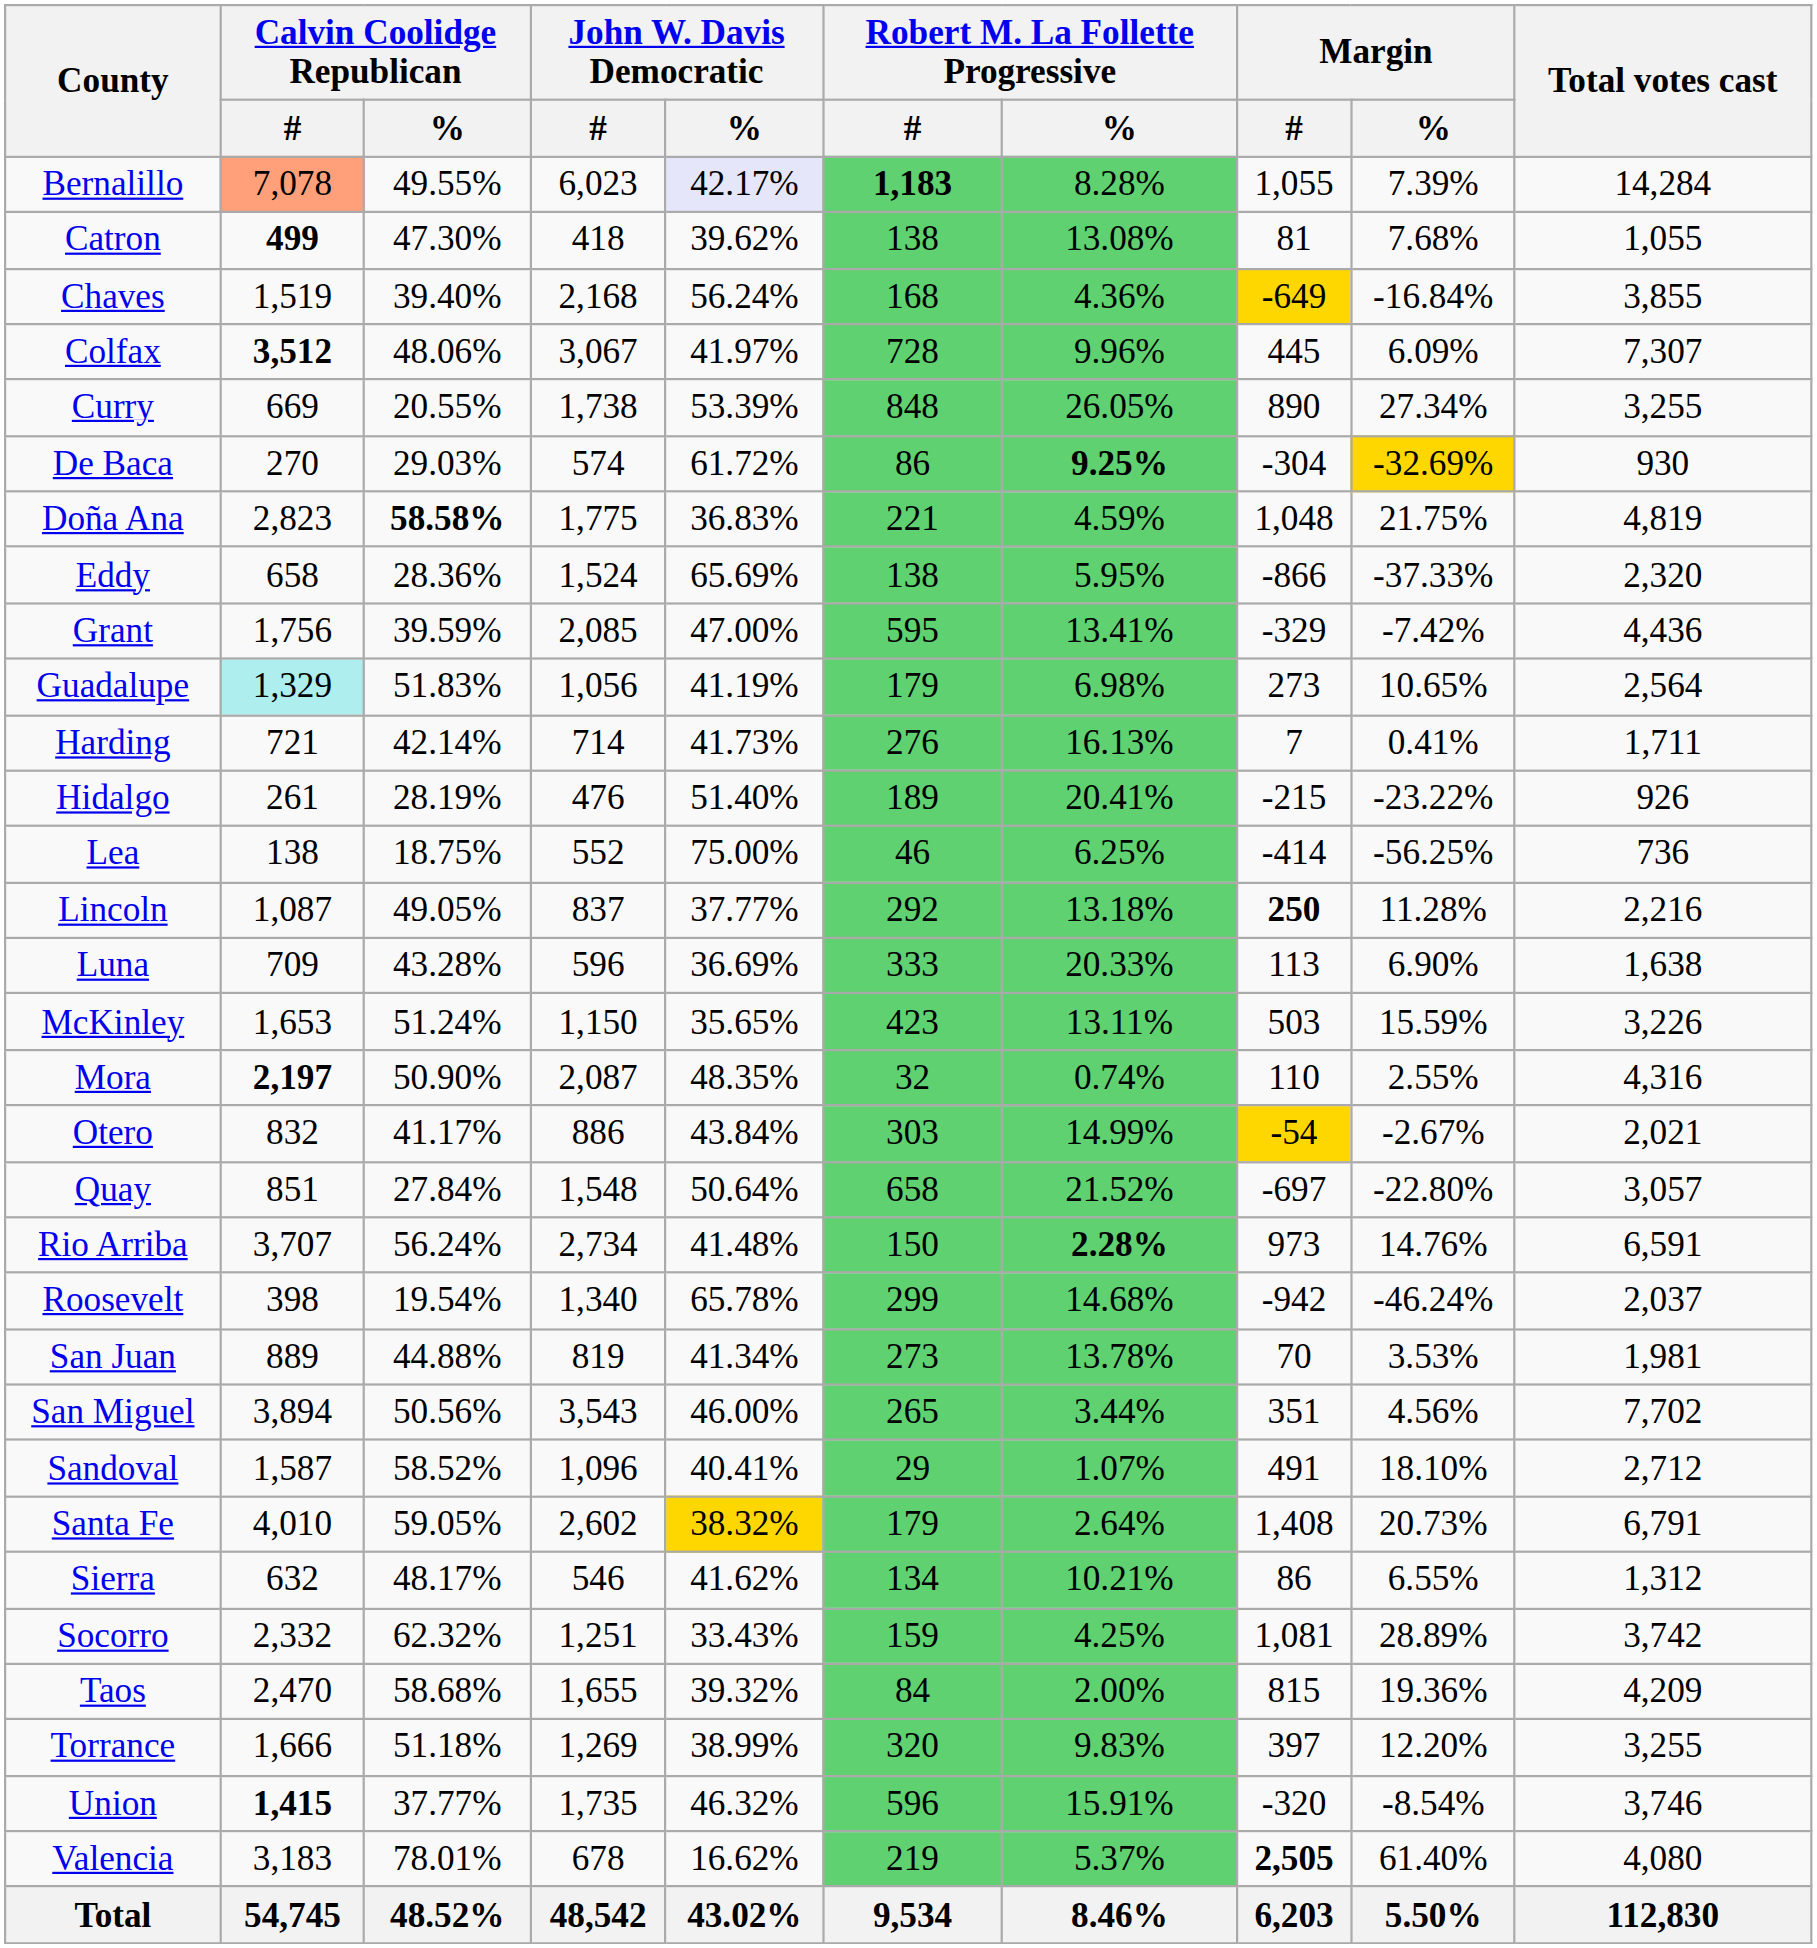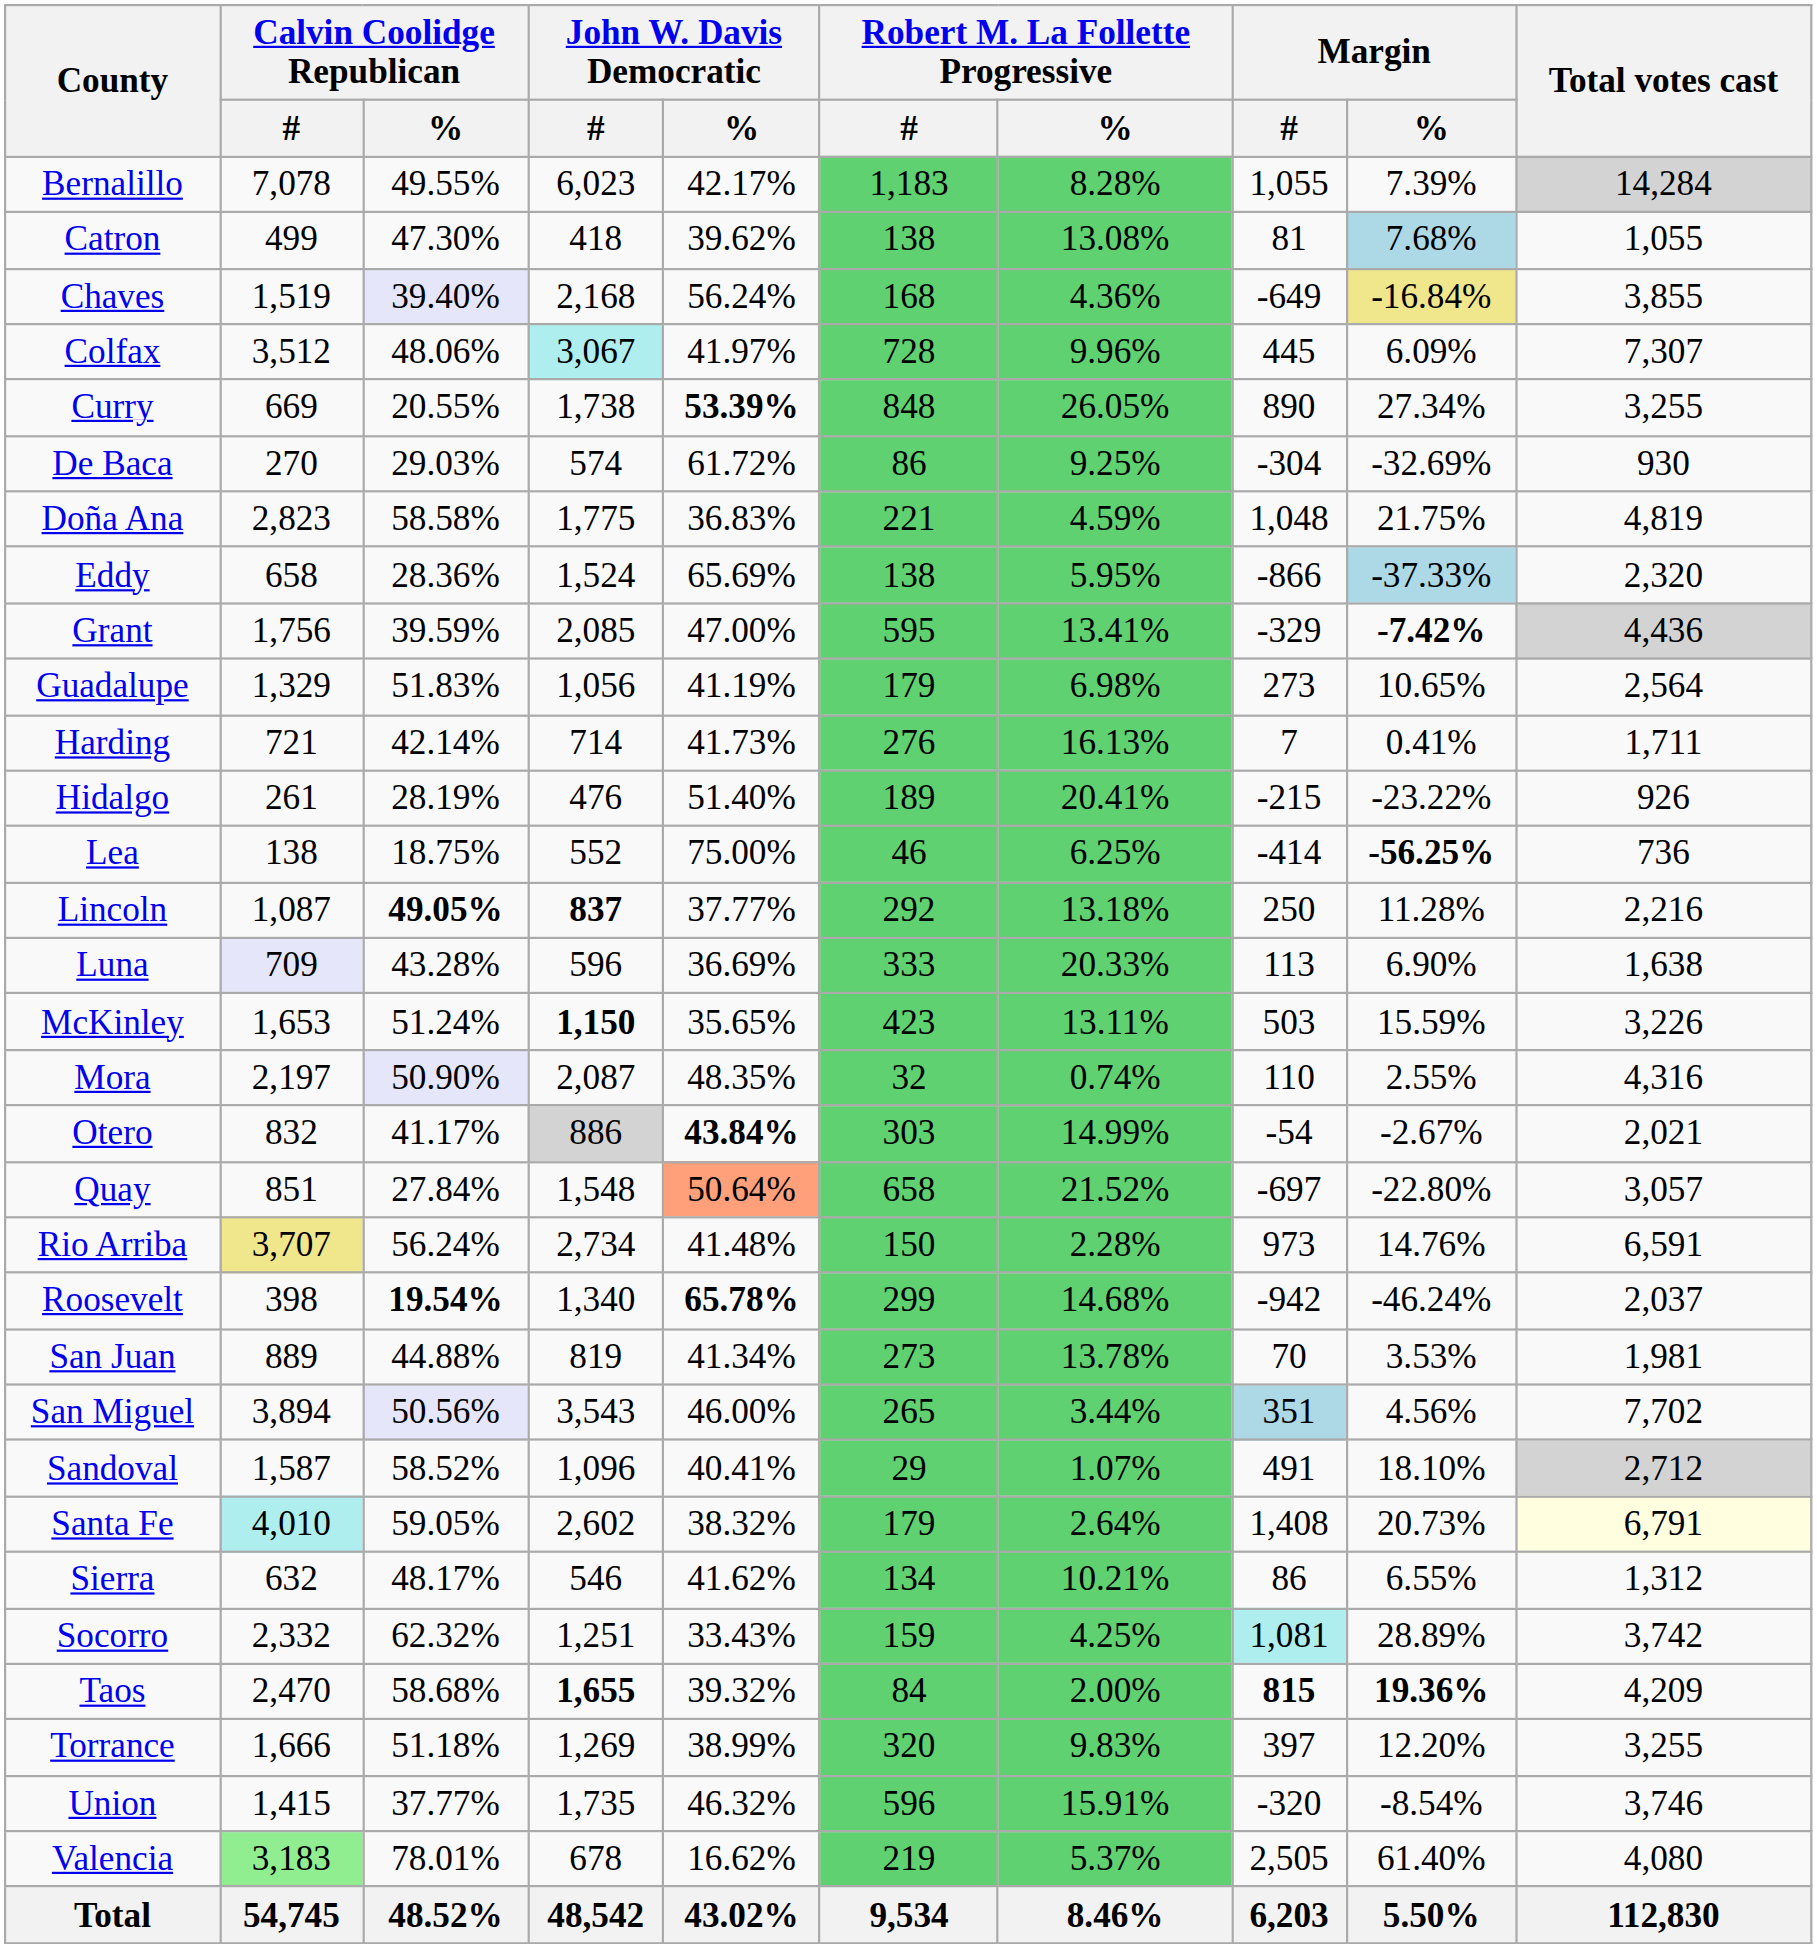(292, 183) lightsalmon background -> (291, 183) no background
(744, 183) lavender background -> (741, 183) no background
(912, 183) bold -> (909, 183) normal
(1663, 183) no background -> (1663, 183) lightgrey background
(292, 239) bold -> (291, 239) normal
(1433, 239) no background -> (1431, 239) lightblue background
(447, 295) no background -> (445, 295) lavender background
(1294, 295) gold background -> (1289, 295) no background
(1433, 295) no background -> (1431, 295) khaki background
(292, 351) bold -> (291, 351) normal
(598, 351) no background -> (596, 351) paleturquoise background
(744, 406) normal -> (742, 406) bold
(1119, 462) bold -> (1115, 462) normal
(1433, 462) gold background -> (1431, 462) no background
(447, 518) bold -> (445, 518) normal
(1433, 574) no background -> (1431, 574) lightblue background
(1433, 630) normal -> (1431, 630) bold
(1663, 630) no background -> (1663, 630) lightgrey background
(292, 686) paleturquoise background -> (291, 686) no background
(1433, 853) normal -> (1431, 853) bold
(447, 909) normal -> (446, 909) bold
(598, 909) normal -> (596, 909) bold
(1294, 909) bold -> (1289, 909) normal
(292, 965) no background -> (291, 965) lavender background
(598, 1021) normal -> (596, 1021) bold
(292, 1076) bold -> (291, 1076) normal
(447, 1076) no background -> (445, 1076) lavender background
(598, 1132) no background -> (596, 1132) lightgrey background
(744, 1132) normal -> (742, 1132) bold
(1294, 1132) gold background -> (1289, 1132) no background
(744, 1188) no background -> (741, 1188) lightsalmon background
(292, 1244) no background -> (291, 1244) khaki background
(1119, 1244) bold -> (1115, 1244) normal
(447, 1300) normal -> (446, 1300) bold
(744, 1300) normal -> (742, 1300) bold
(447, 1411) no background -> (445, 1411) lavender background
(1294, 1411) no background -> (1289, 1411) lightblue background
(1663, 1467) no background -> (1663, 1467) lightgrey background
(292, 1523) no background -> (291, 1523) paleturquoise background
(744, 1523) gold background -> (741, 1523) no background
(1663, 1523) no background -> (1663, 1523) lightyellow background
(1294, 1635) no background -> (1289, 1635) paleturquoise background
(598, 1690) normal -> (596, 1690) bold
(1294, 1690) normal -> (1289, 1690) bold
(1433, 1690) normal -> (1431, 1690) bold
(292, 1802) bold -> (291, 1802) normal
(292, 1858) no background -> (291, 1858) lightgreen background
(1294, 1858) bold -> (1289, 1858) normal
